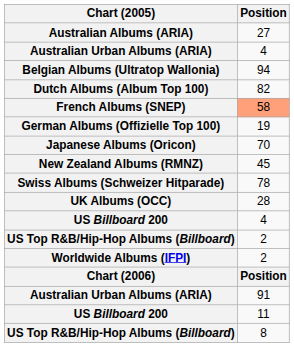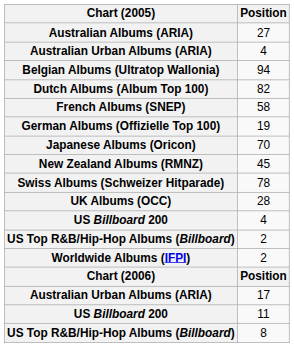(263, 107) lightsalmon background -> (263, 107) no background
(263, 295) 91 -> (263, 295) 17
